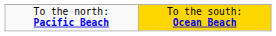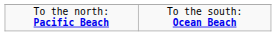(205, 18) gold background -> (205, 18) no background
